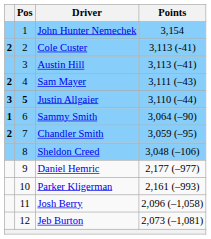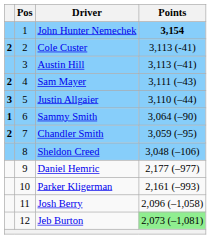(172, 30) normal -> (172, 30) bold
(25, 99) bold -> (25, 99) normal
(172, 220) no background -> (172, 220) lightgreen background
